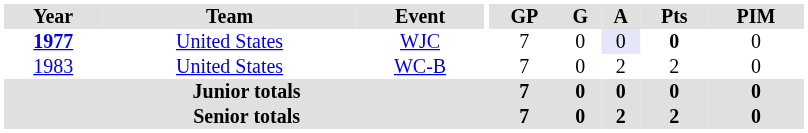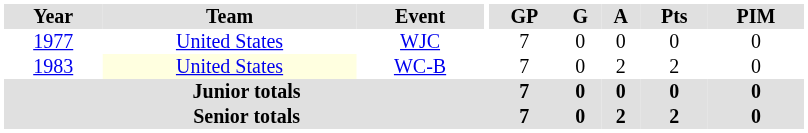(53, 41) bold -> (53, 41) normal
(621, 41) lavender background -> (621, 41) no background
(674, 41) bold -> (674, 41) normal
(230, 66) no background -> (230, 66) lightyellow background
